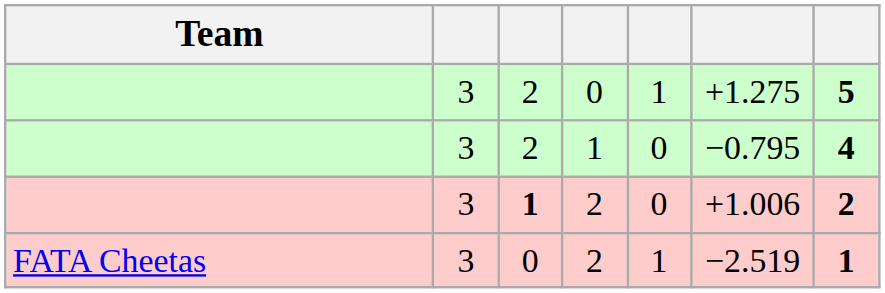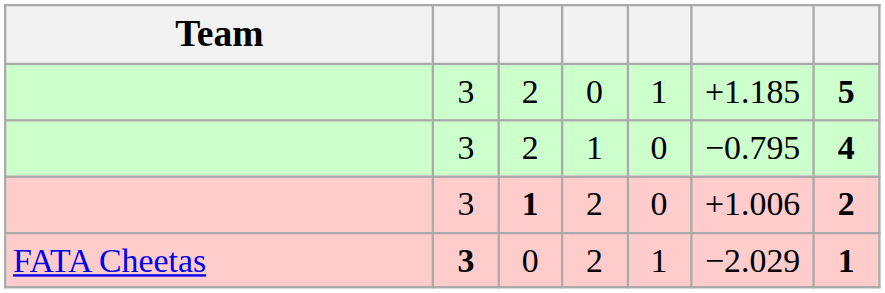(753, 92) +1.275 -> (753, 92) +1.185
(466, 259) normal -> (466, 259) bold
(753, 259) −2.519 -> (753, 259) −2.029
